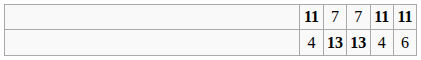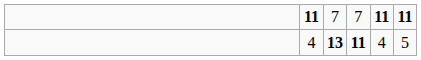(358, 42) 13 -> (358, 42) 11
(405, 42) 6 -> (405, 42) 5
